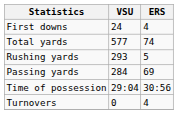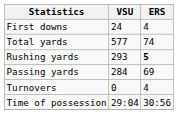(146, 57) normal -> (146, 57) bold
rows swapped: (32, 102) <-> (57, 87)
